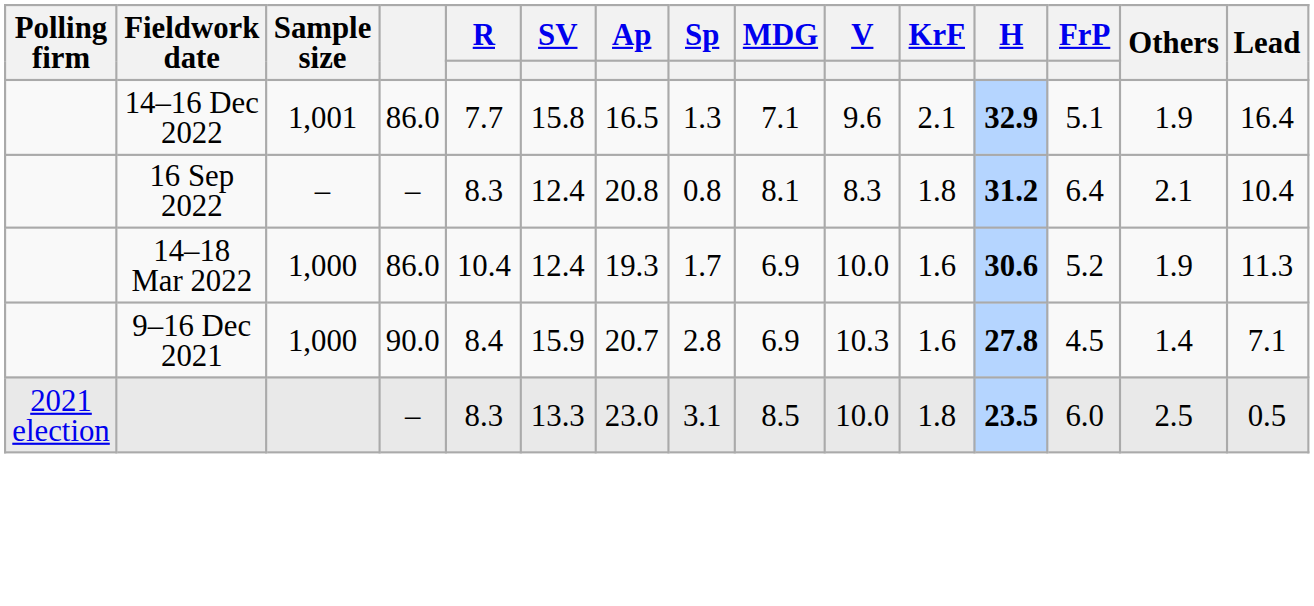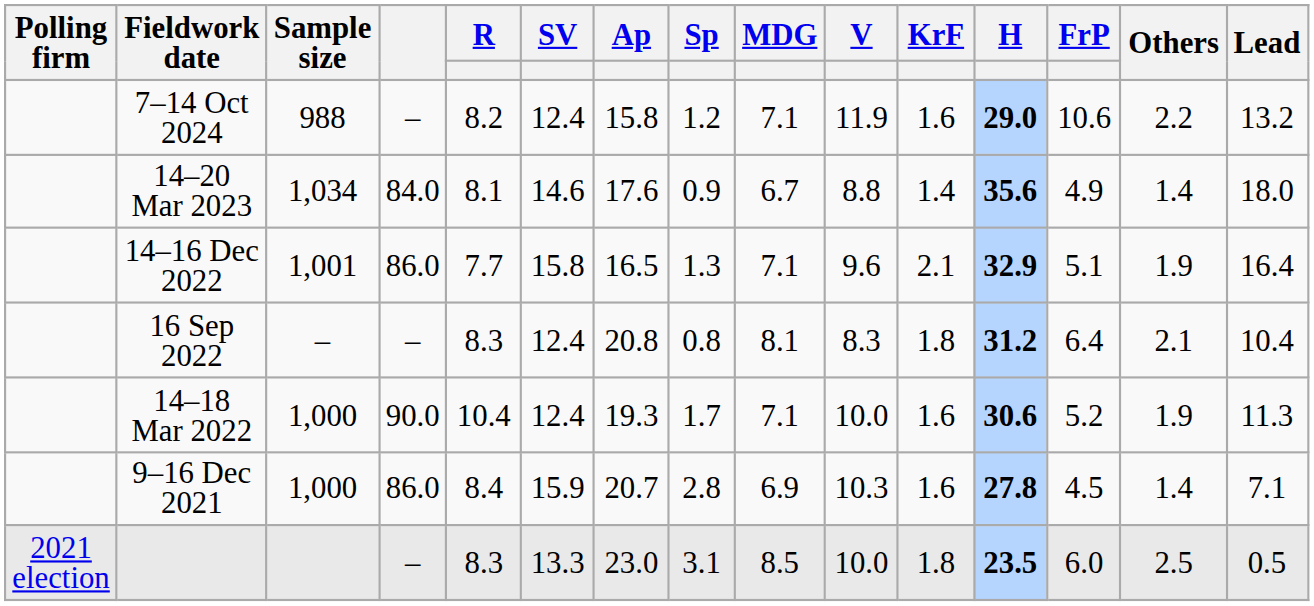+ row: (192, 117)
+ row: (192, 191)
(413, 266) 86.0 -> (413, 414) 90.0
(780, 266) 6.9 -> (780, 414) 7.1
(413, 340) 90.0 -> (413, 489) 86.0
